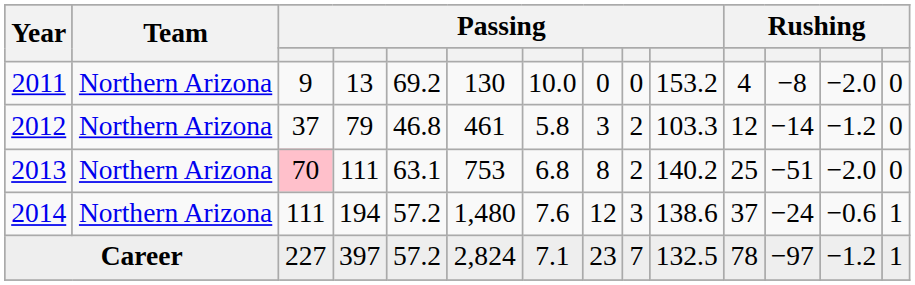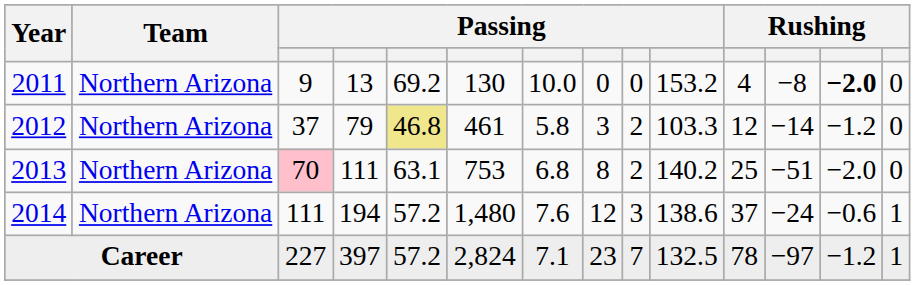(851, 82) normal -> (851, 82) bold
(417, 126) no background -> (417, 126) khaki background
